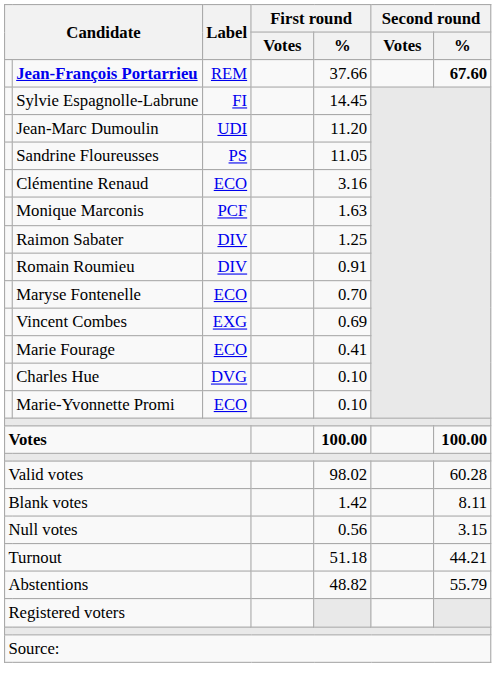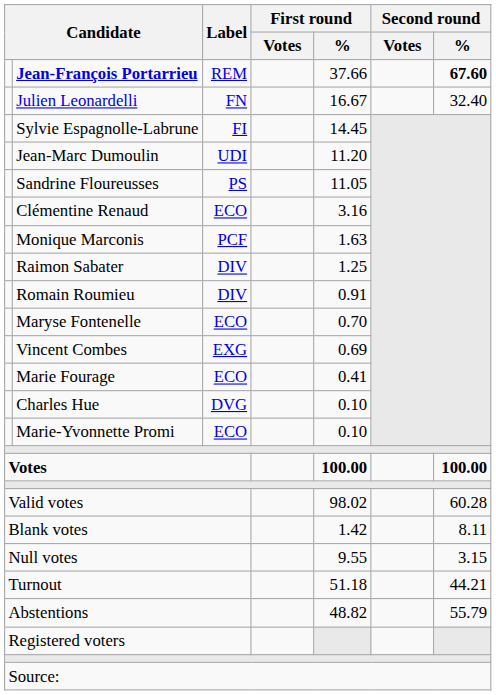+ row: (77, 101)
(353, 530) 0.56 -> (353, 557) 9.55
